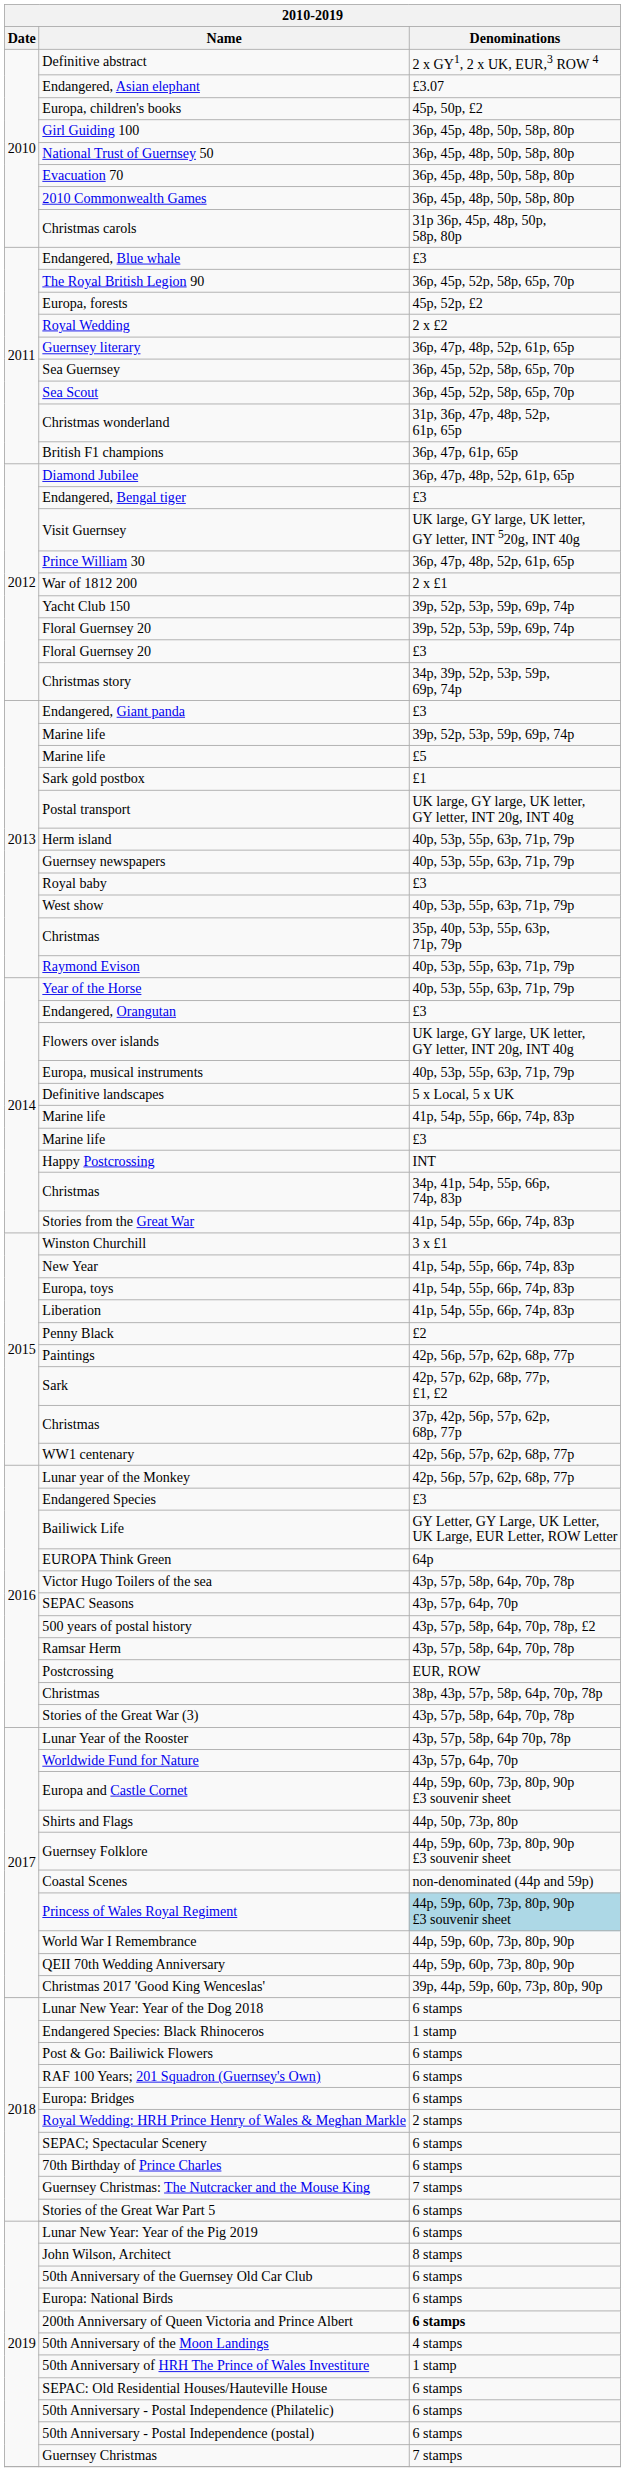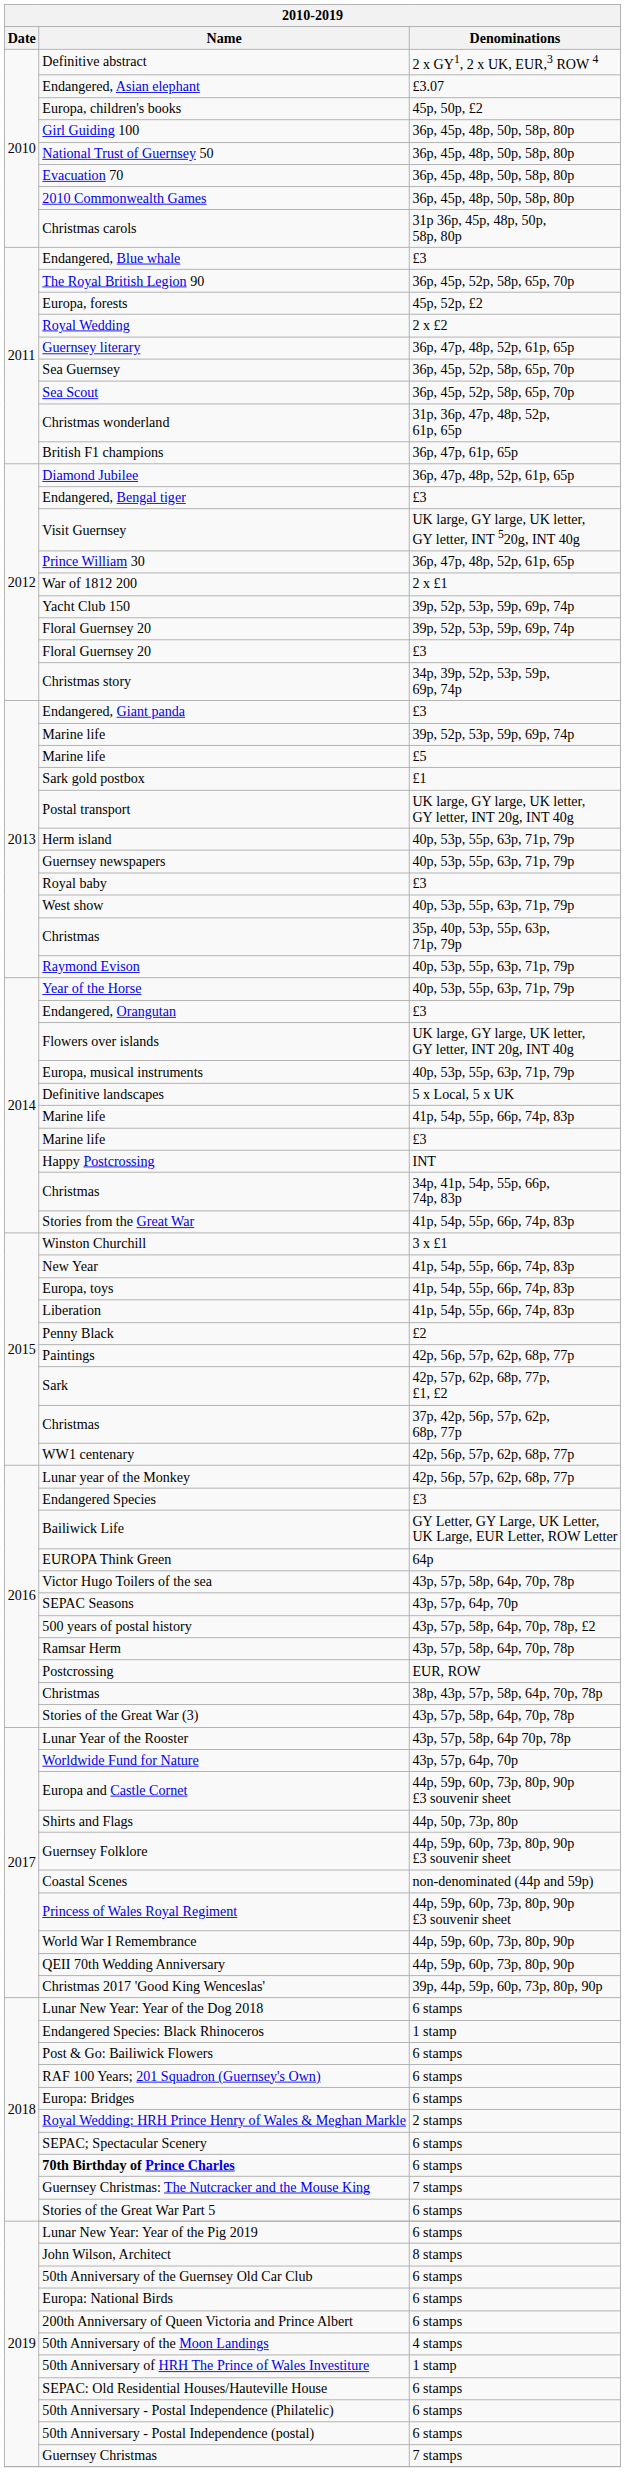(493, 1911) lightblue background -> (493, 1911) no background
(132, 2165) normal -> (139, 2165) bold
(439, 2321) bold -> (437, 2321) normal
